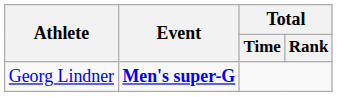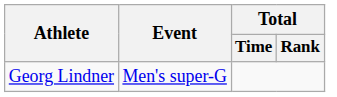(179, 76) bold -> (175, 76) normal
